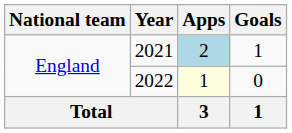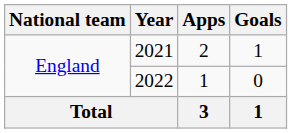(204, 50) lightblue background -> (204, 50) no background
(204, 81) lightyellow background -> (204, 81) no background
